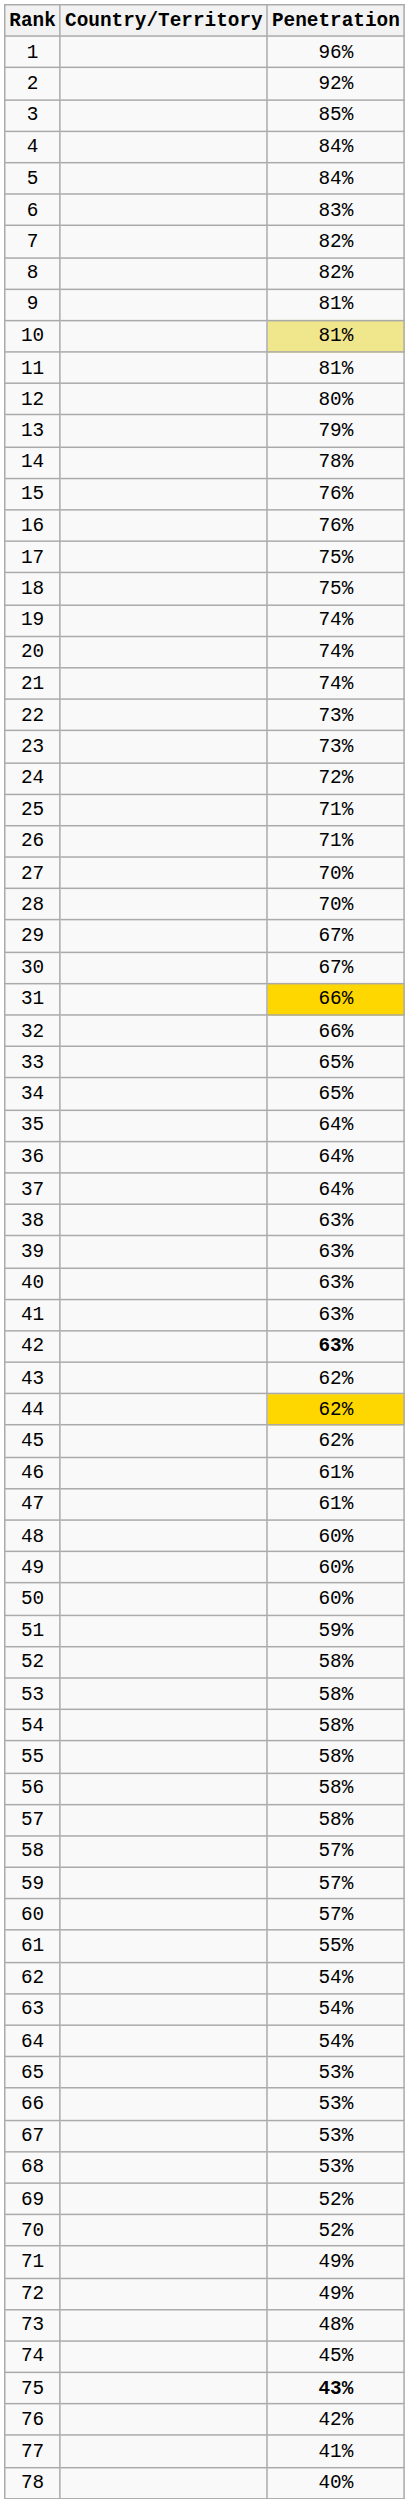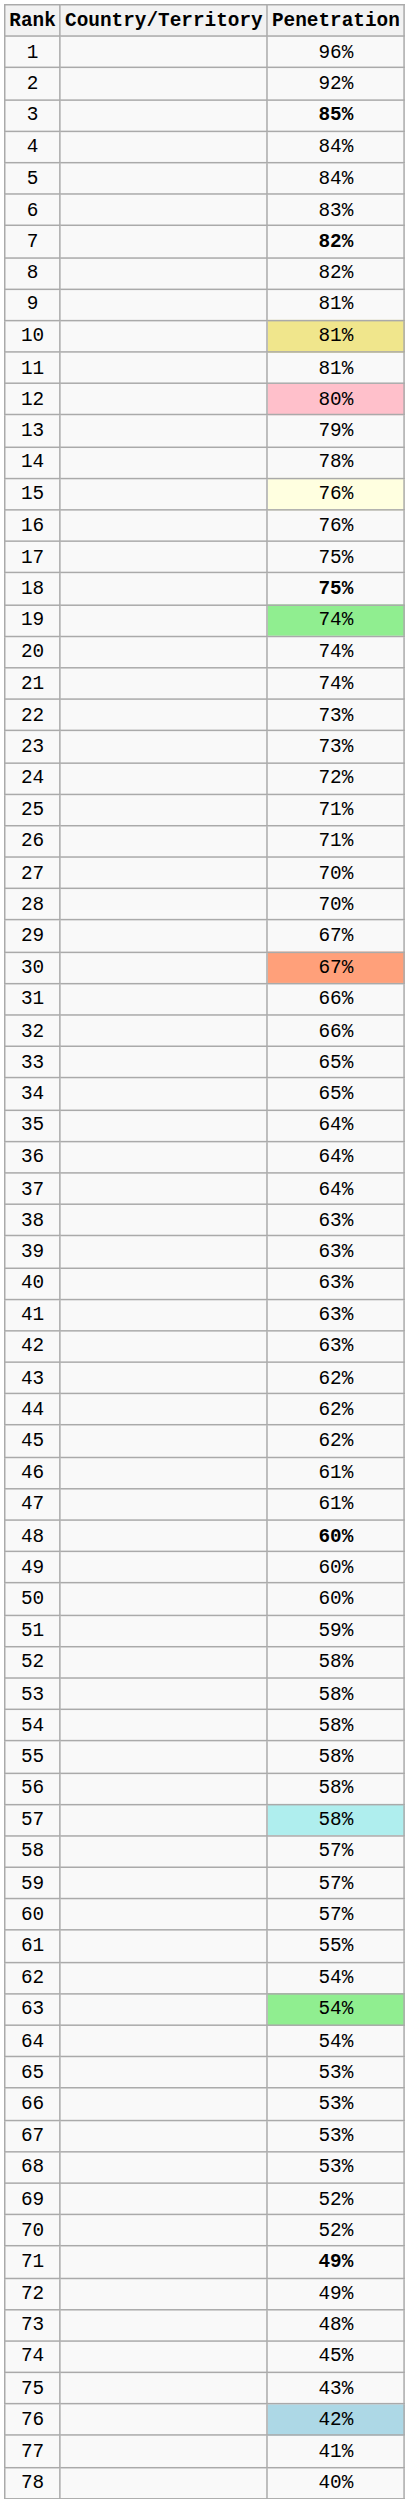(336, 115) normal -> (336, 115) bold
(336, 242) normal -> (336, 242) bold
(336, 399) no background -> (336, 399) pink background
(336, 494) no background -> (336, 494) lightyellow background
(336, 589) normal -> (336, 589) bold
(336, 620) no background -> (336, 620) lightgreen background
(336, 968) no background -> (336, 968) lightsalmon background
(336, 999) gold background -> (336, 999) no background
(336, 1346) bold -> (336, 1346) normal
(336, 1410) gold background -> (336, 1410) no background
(336, 1536) normal -> (336, 1536) bold
(336, 1820) no background -> (336, 1820) paleturquoise background
(336, 2009) no background -> (336, 2009) lightgreen background
(336, 2262) normal -> (336, 2262) bold
(336, 2388) bold -> (336, 2388) normal
(336, 2420) no background -> (336, 2420) lightblue background
